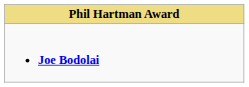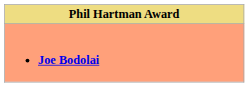(124, 60) no background -> (124, 60) lightsalmon background
